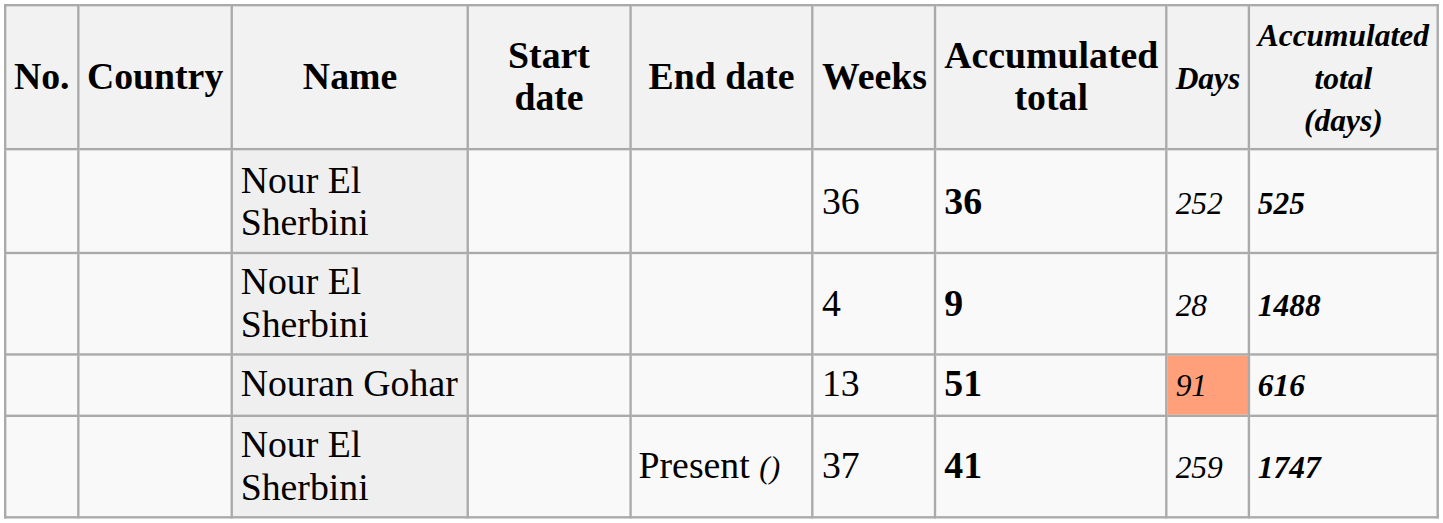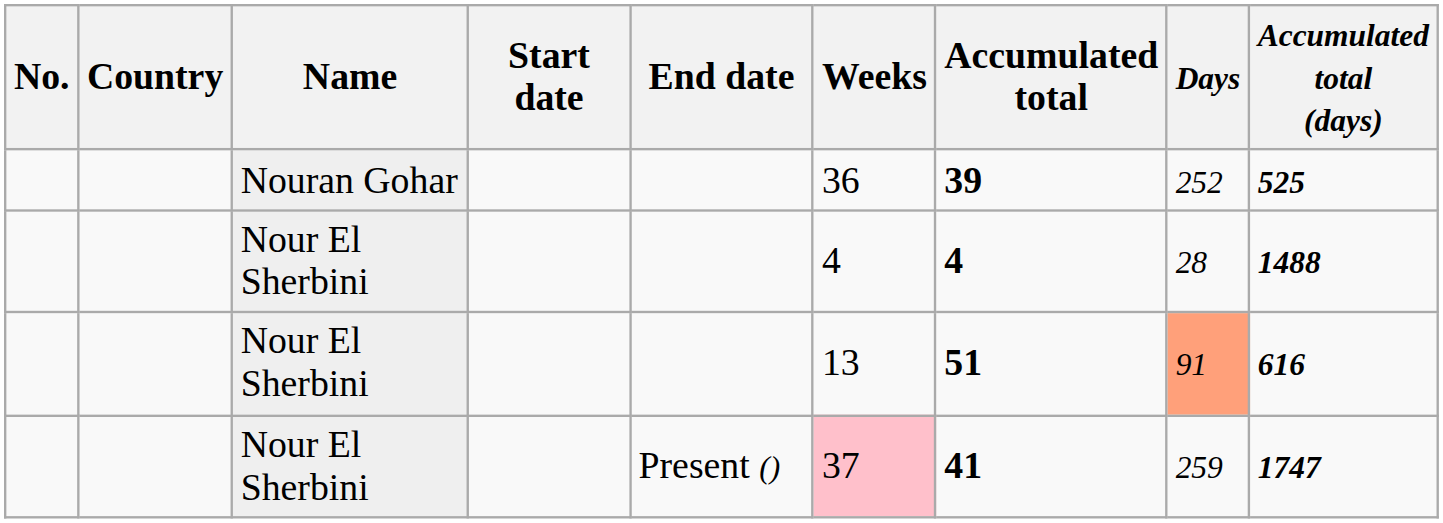(305, 200) Nour El Sherbini -> (349, 179) Nouran Gohar
(963, 200) 36 -> (963, 179) 39
(954, 302) 9 -> (954, 260) 4
(349, 384) Nouran Gohar -> (305, 362) Nour El Sherbini
(841, 465) no background -> (841, 465) pink background
